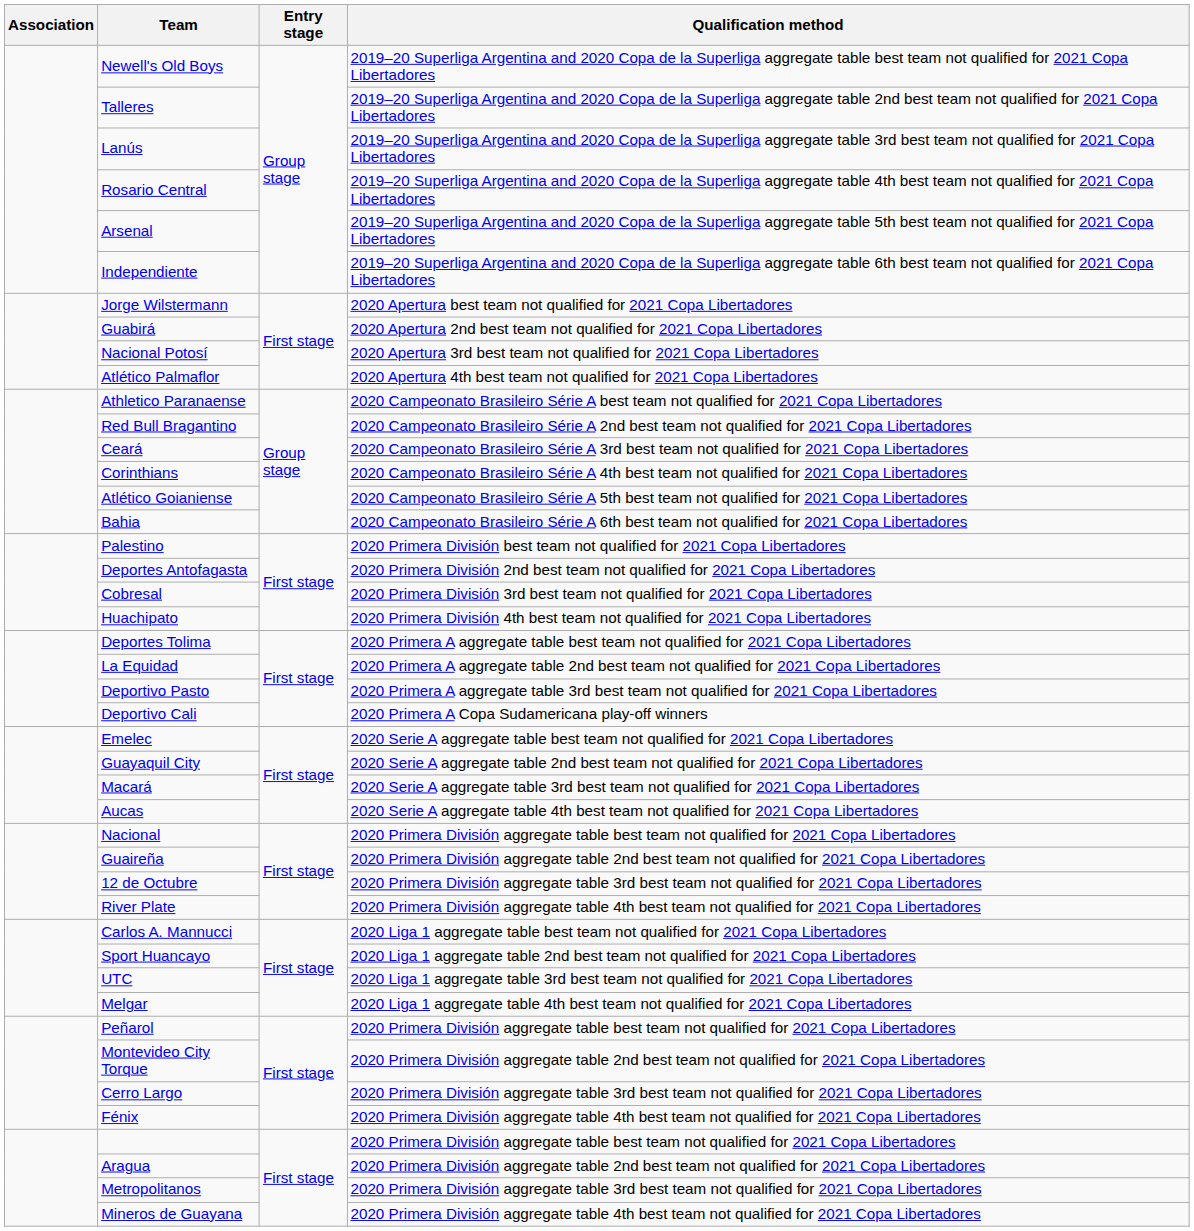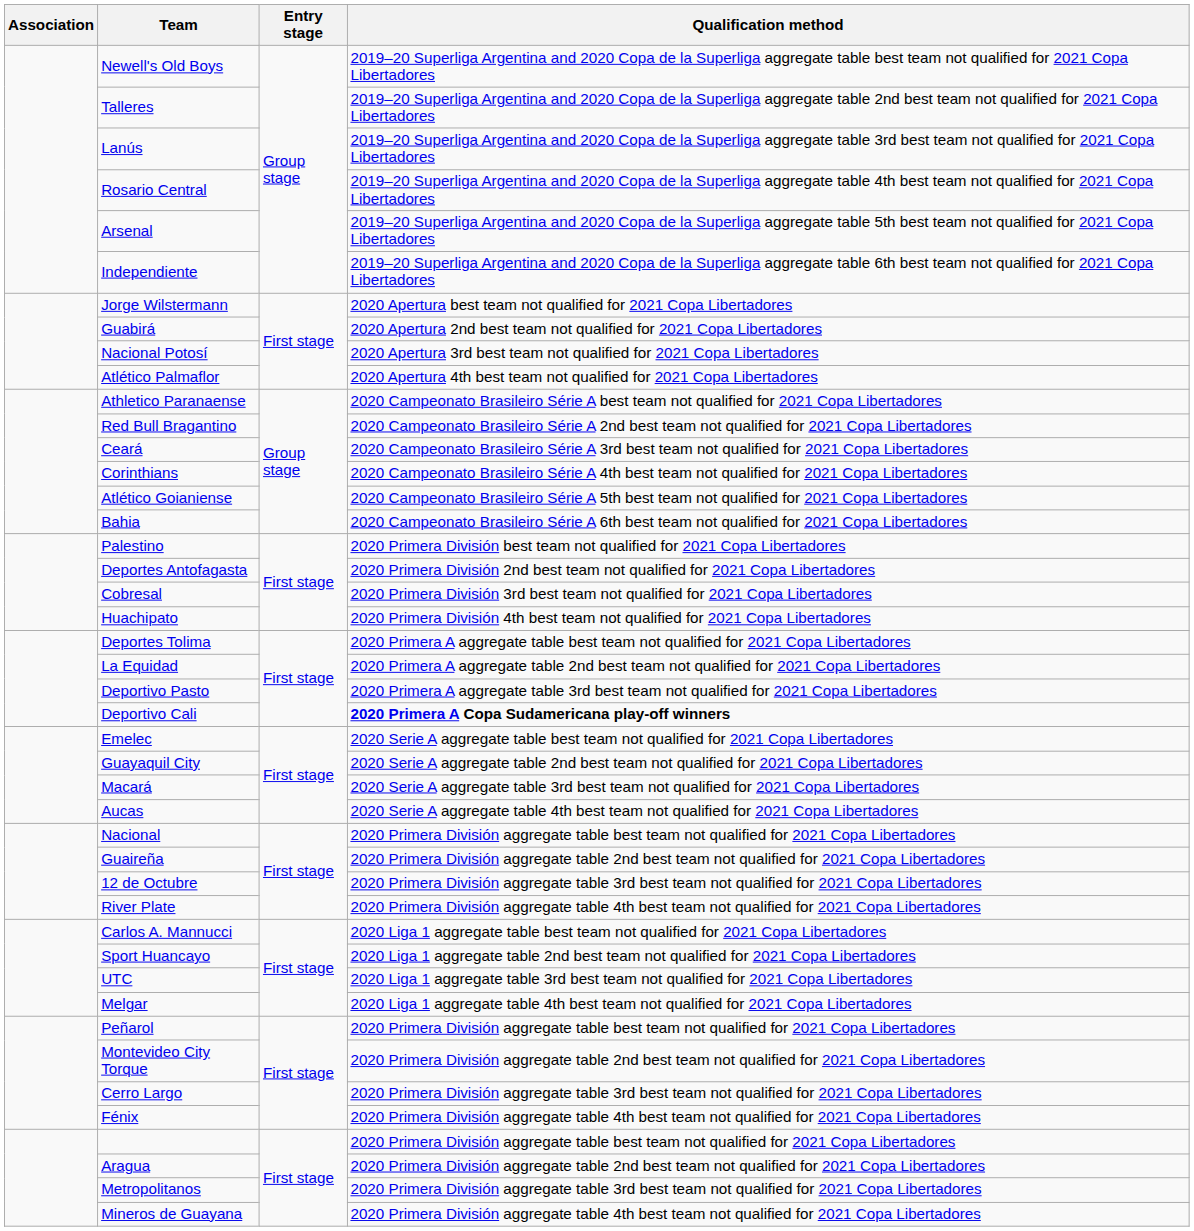(529, 714) normal -> (540, 714) bold
